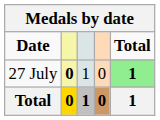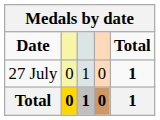(69, 73) bold -> (69, 73) normal
(132, 73) lightgreen background -> (132, 73) no background
